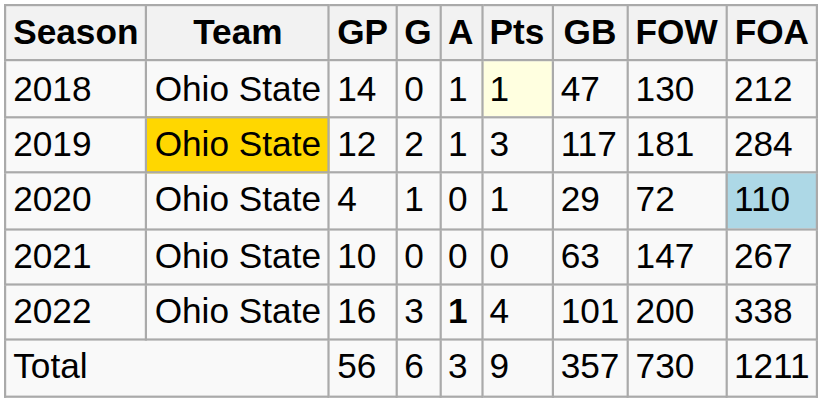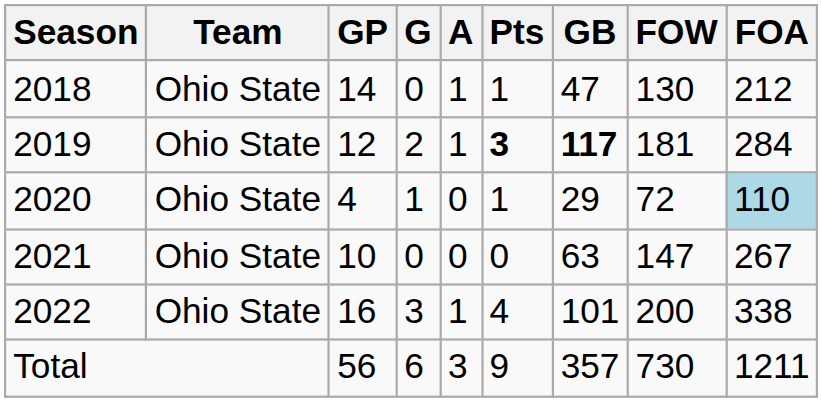(499, 88) lightyellow background -> (499, 88) no background
(238, 144) gold background -> (238, 144) no background
(499, 144) normal -> (499, 144) bold
(589, 144) normal -> (589, 144) bold
(458, 311) bold -> (458, 311) normal
